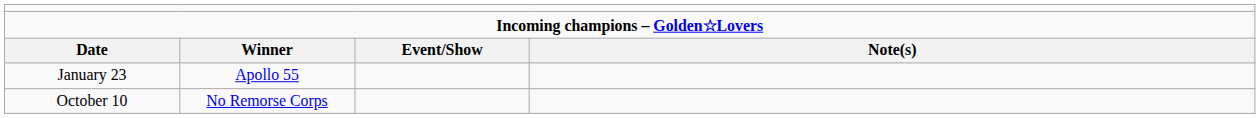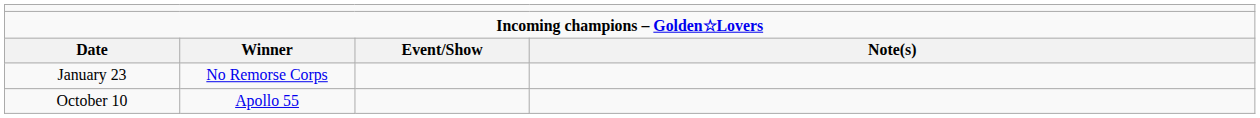(267, 75) Apollo 55 -> (267, 75) No Remorse Corps
(267, 100) No Remorse Corps -> (267, 100) Apollo 55
